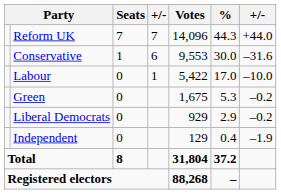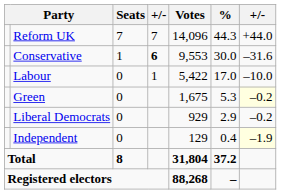(154, 55) normal -> (154, 55) bold
(261, 96) no background -> (261, 96) lightyellow background
(261, 138) no background -> (261, 138) lightyellow background
